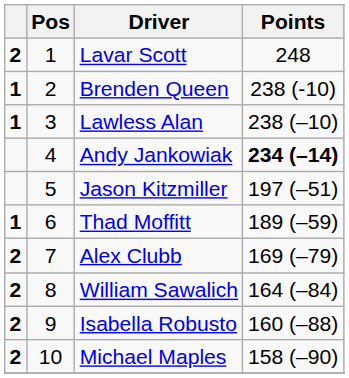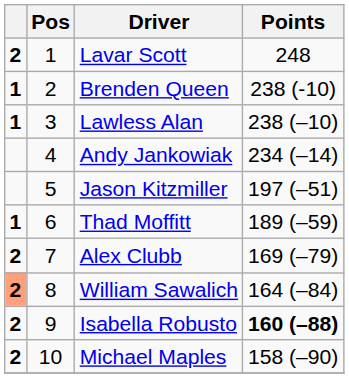(293, 155) bold -> (293, 155) normal
(15, 289) no background -> (15, 289) lightsalmon background
(293, 323) normal -> (293, 323) bold
